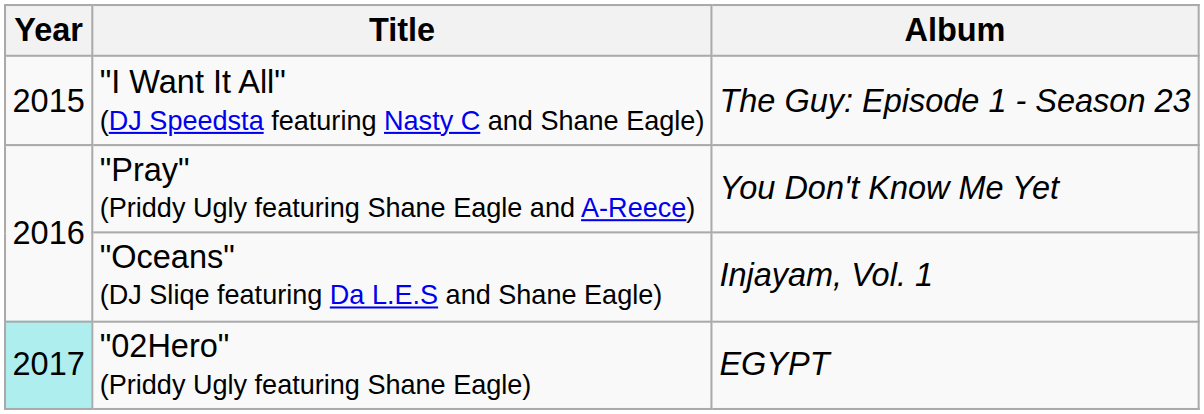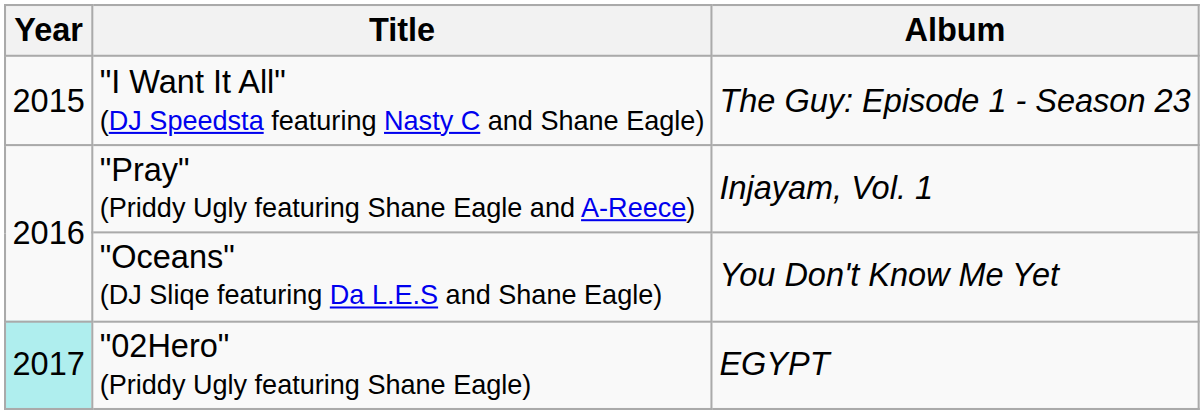(889, 188) You Don't Know Me Yet -> (826, 188) Injayam, Vol. 1
(826, 276) Injayam, Vol. 1 -> (889, 276) You Don't Know Me Yet
